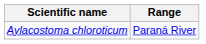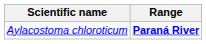(164, 30) normal -> (166, 30) bold
